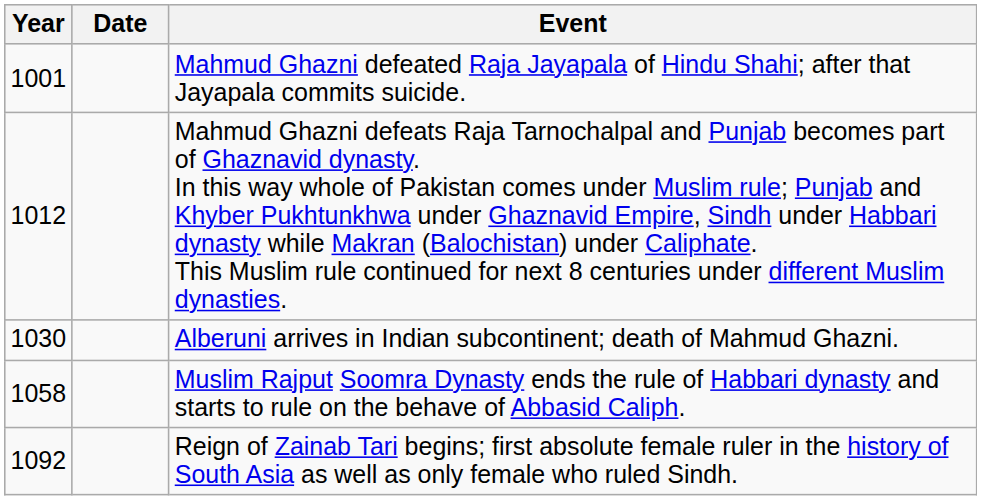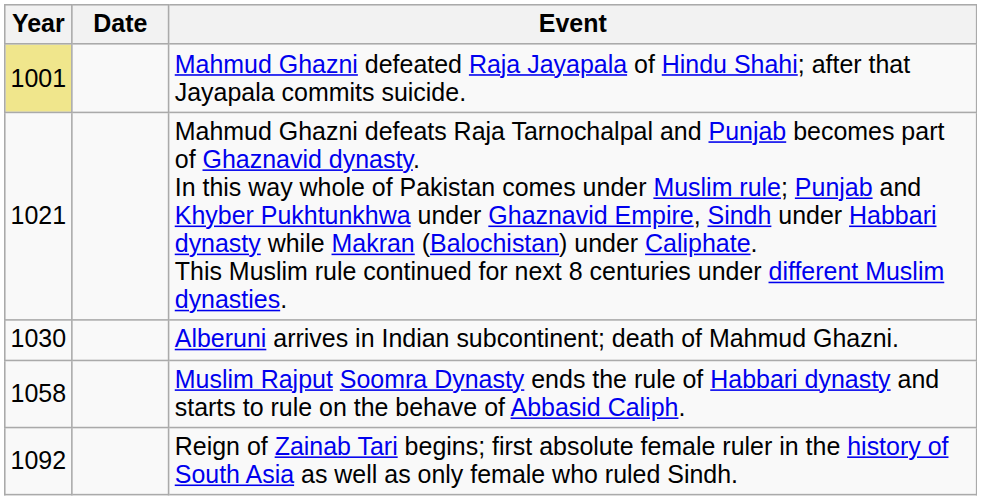(38, 77) no background -> (38, 77) khaki background
(38, 215) 1012 -> (38, 215) 1021
